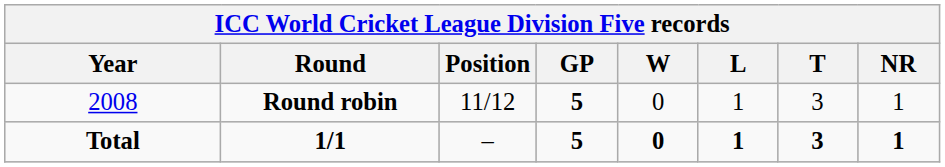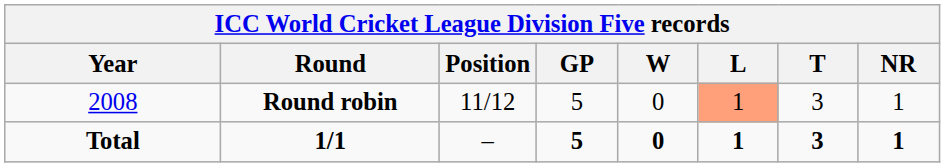(577, 102) bold -> (577, 102) normal
(738, 102) no background -> (738, 102) lightsalmon background
